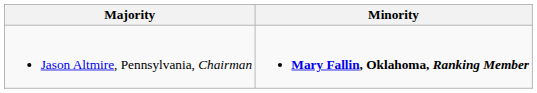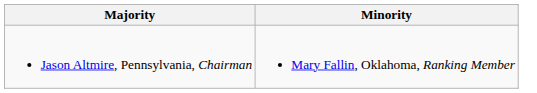(394, 64) bold -> (387, 64) normal
